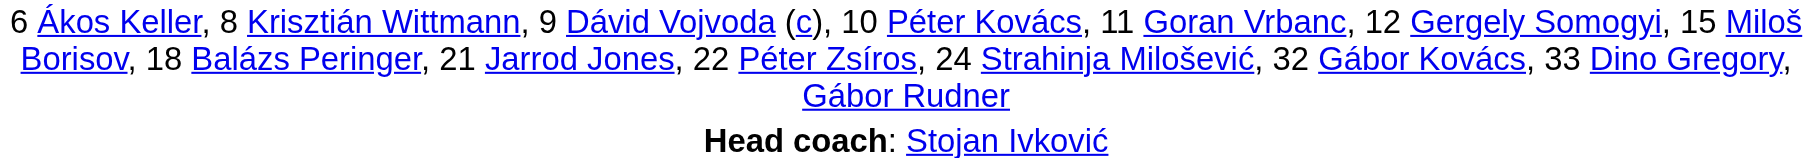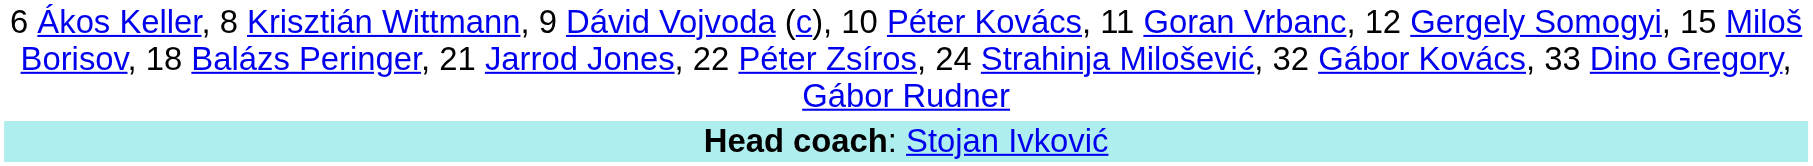(906, 140) no background -> (906, 140) paleturquoise background
